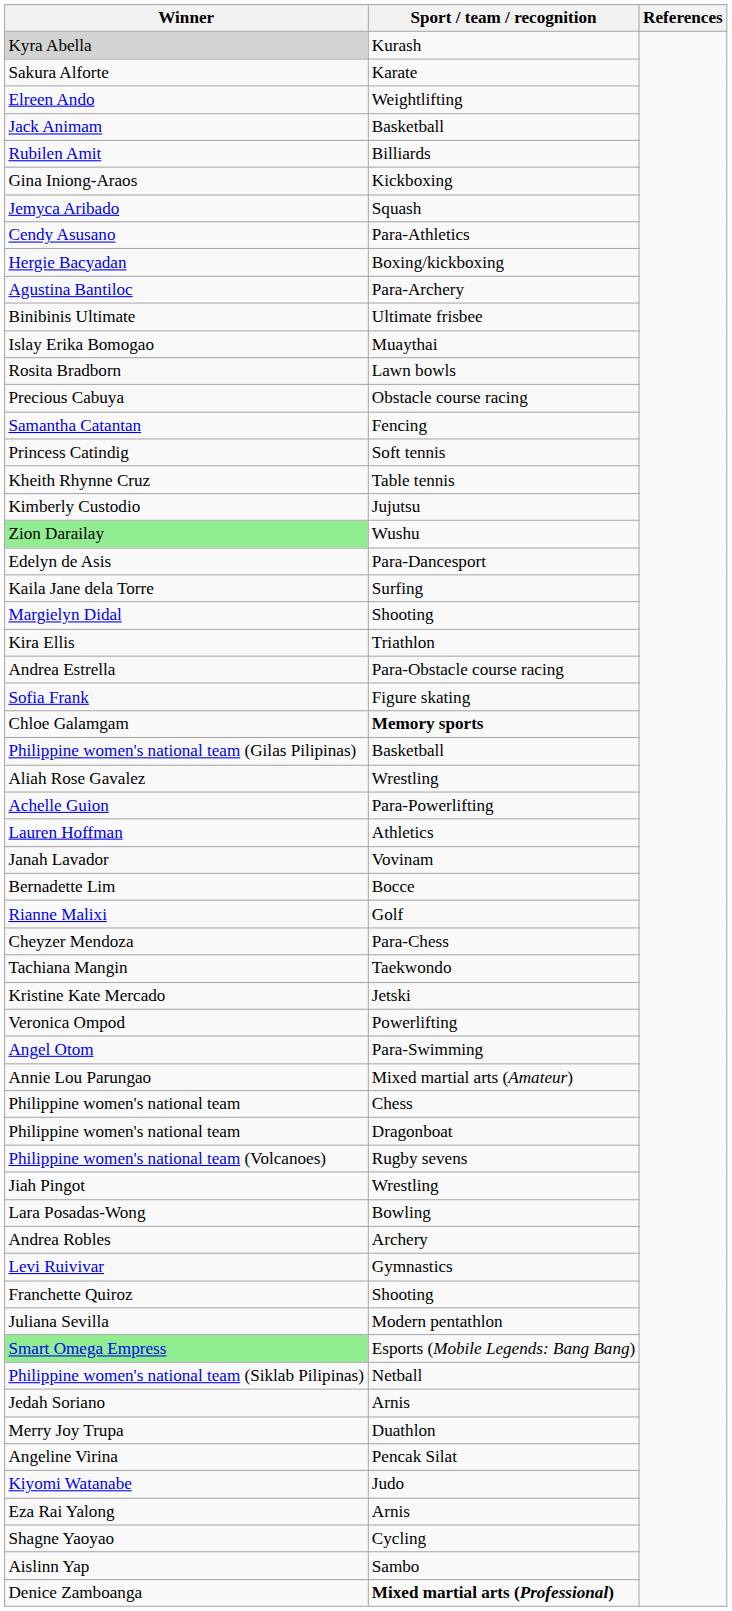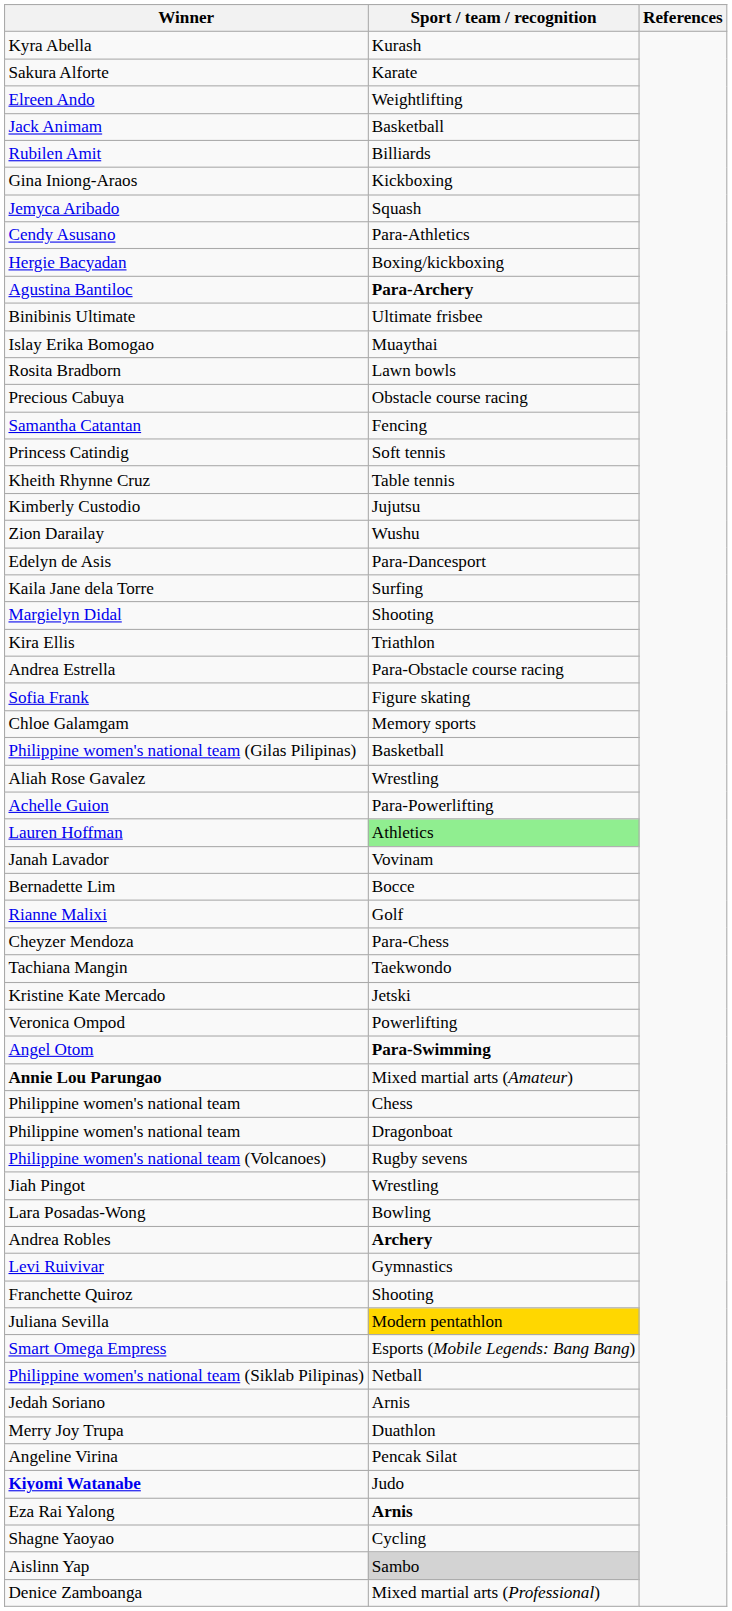(50, 45) lightgrey background -> (50, 45) no background
(418, 289) normal -> (423, 289) bold
(56, 533) lightgreen background -> (56, 533) no background
(428, 724) bold -> (424, 724) normal
(403, 832) no background -> (403, 832) lightgreen background
(427, 1049) normal -> (431, 1049) bold
(80, 1076) normal -> (85, 1076) bold
(400, 1239) normal -> (402, 1239) bold
(437, 1321) no background -> (437, 1321) gold background
(87, 1348) lightgreen background -> (87, 1348) no background
(70, 1484) normal -> (75, 1484) bold
(391, 1511) normal -> (392, 1511) bold
(396, 1565) no background -> (396, 1565) lightgrey background
(493, 1592) bold -> (486, 1592) normal
